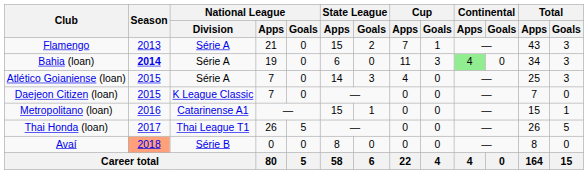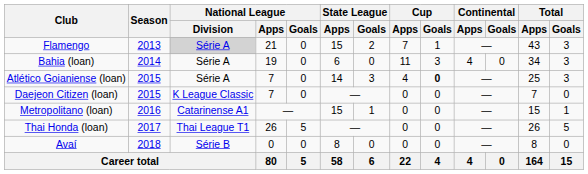(213, 45) no background -> (213, 45) lightgrey background
(149, 62) bold -> (149, 62) normal
(470, 62) lightgreen background -> (470, 62) no background
(437, 78) normal -> (437, 78) bold
(149, 144) lightsalmon background -> (149, 144) no background
